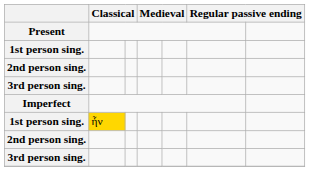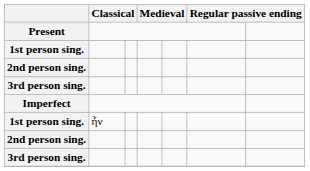(97, 121) gold background -> (97, 121) no background
